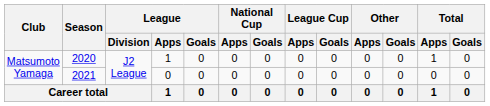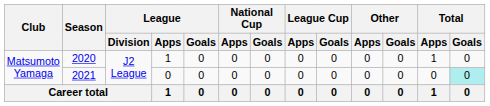(467, 76) no background -> (467, 76) paleturquoise background
